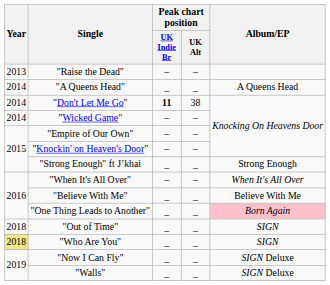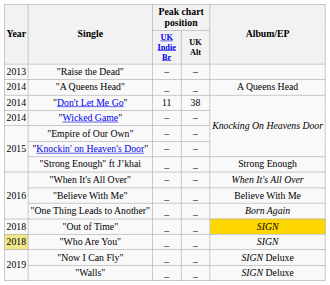(167, 102) bold -> (167, 102) normal
(268, 211) pink background -> (268, 211) no background
(268, 226) no background -> (268, 226) gold background
